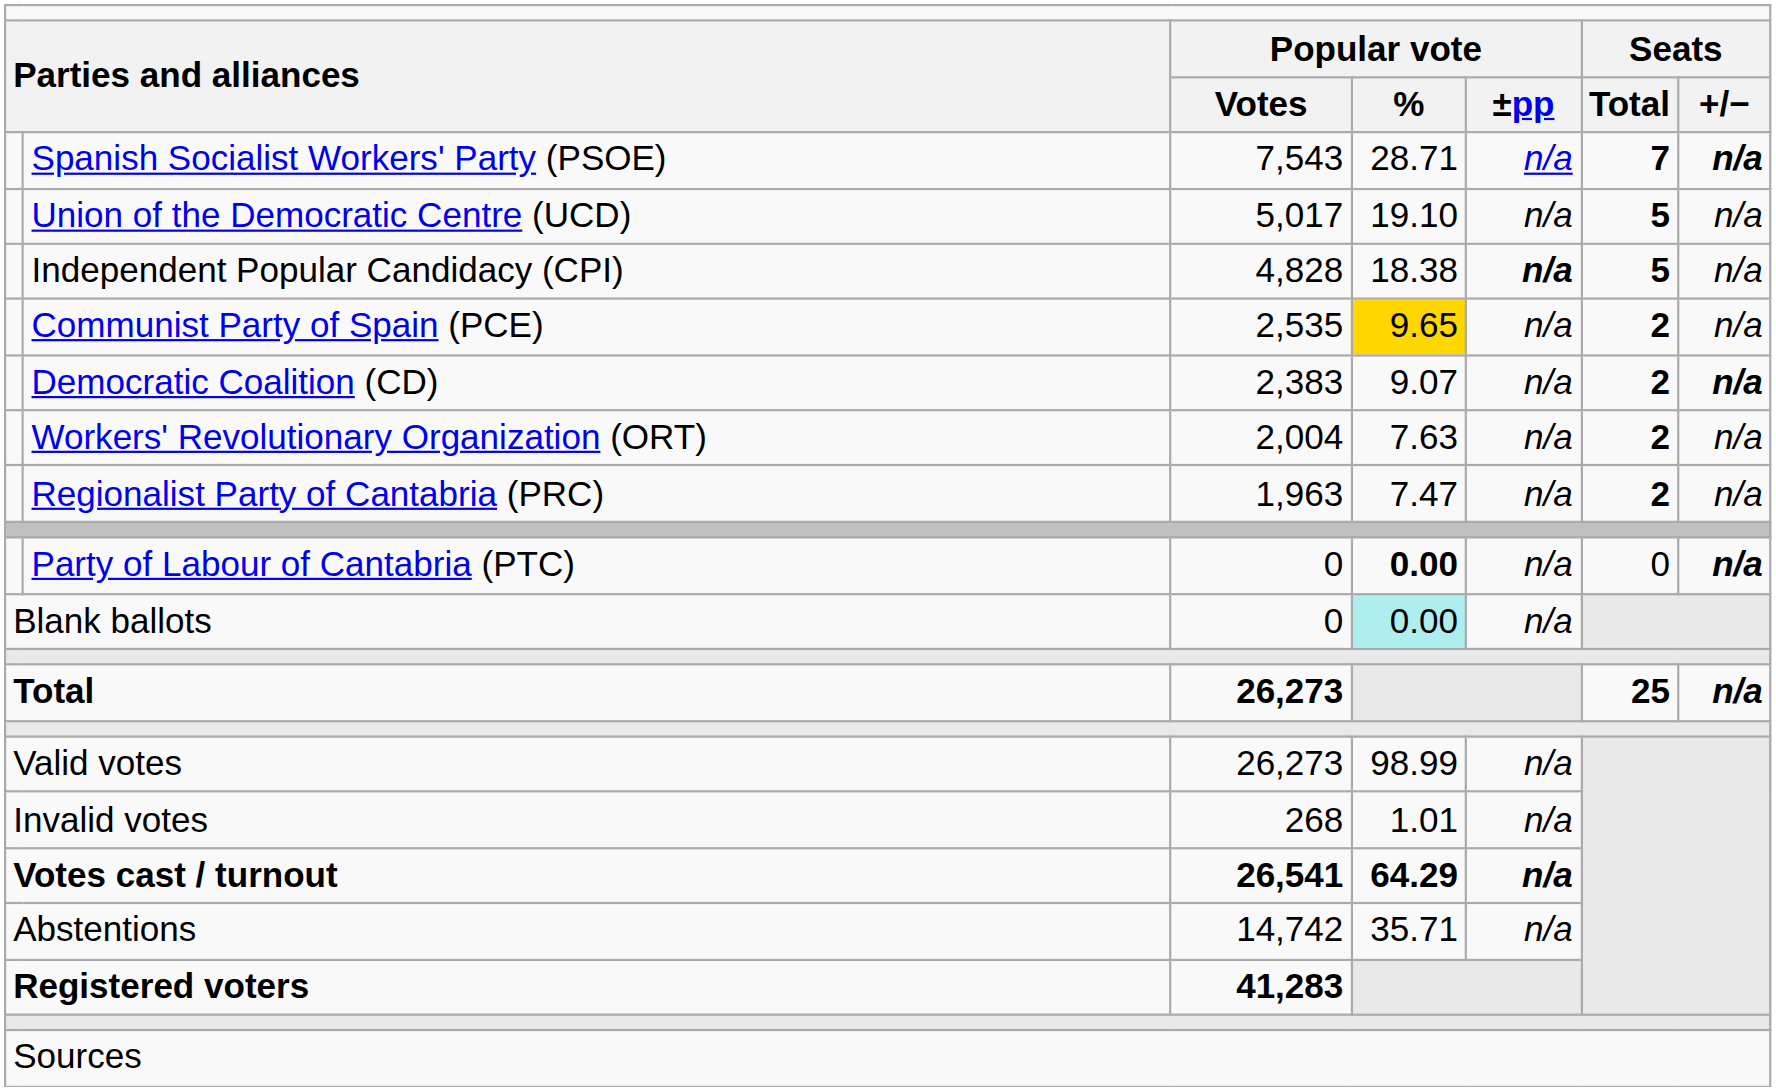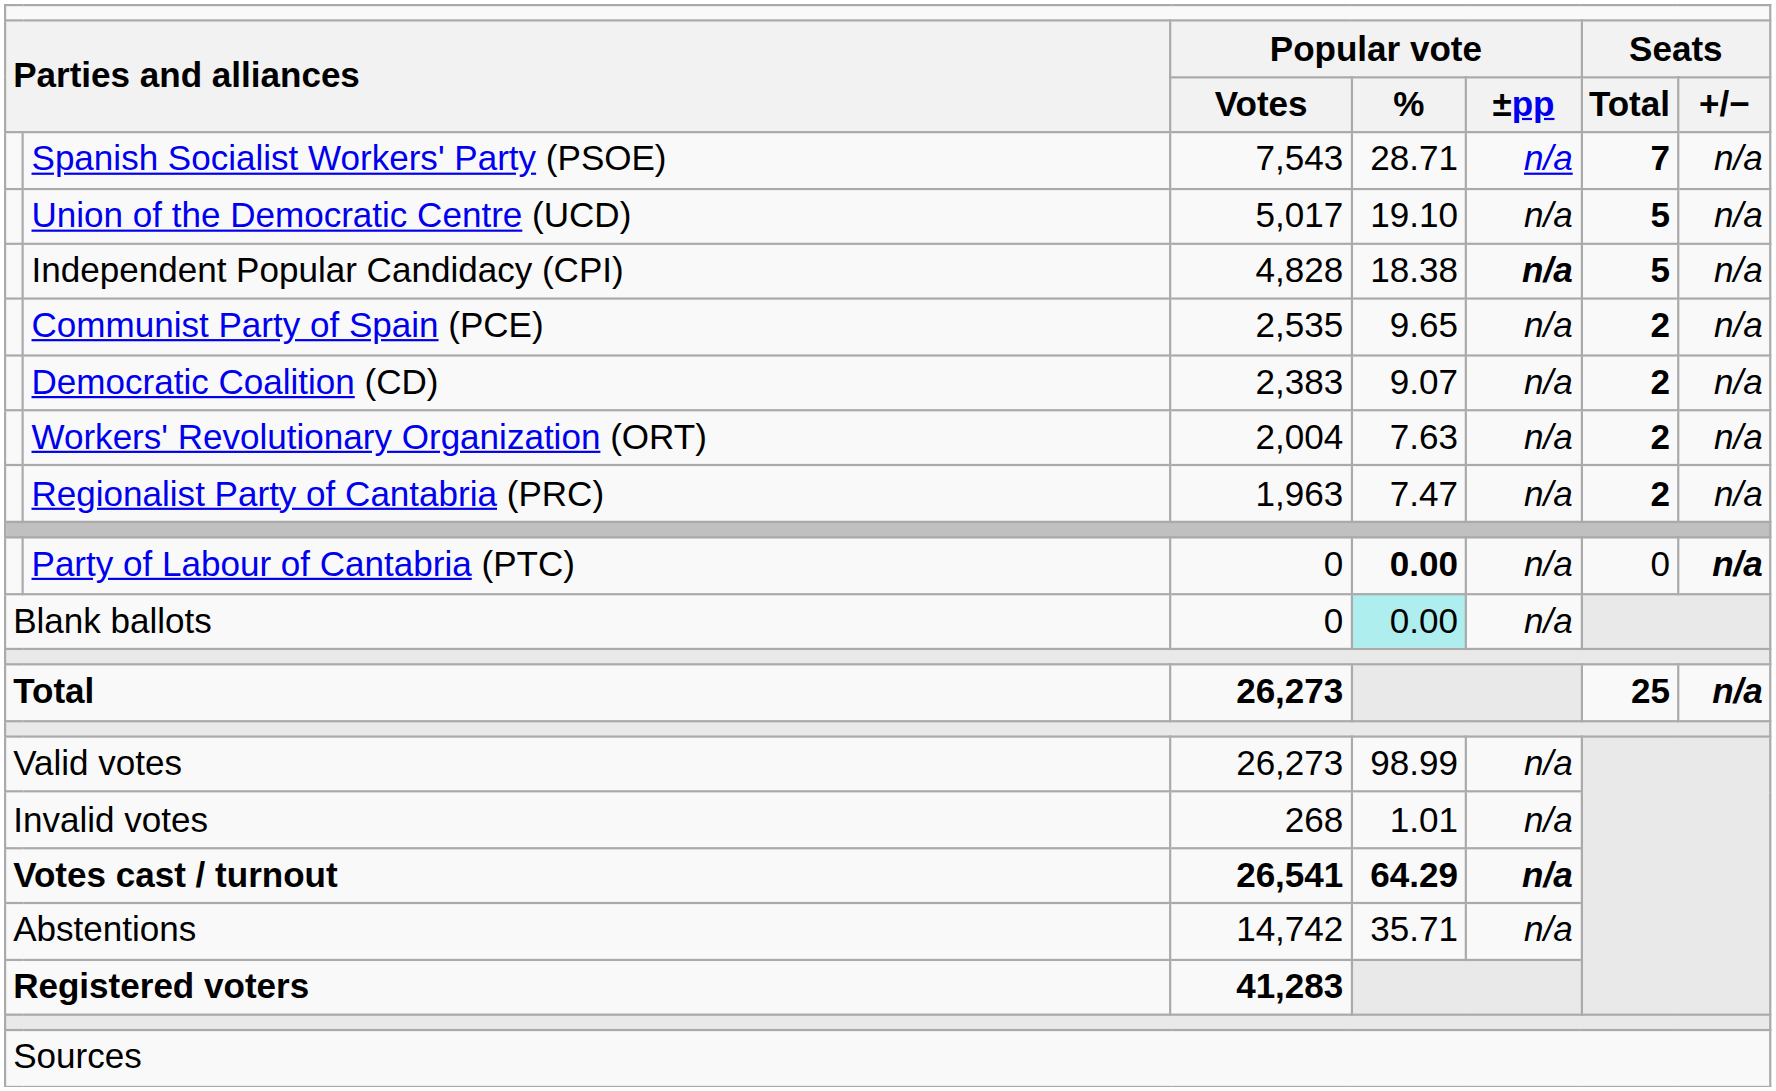(1737, 159) bold -> (1738, 159) normal
(1424, 326) gold background -> (1424, 326) no background
(1737, 381) bold -> (1738, 381) normal
